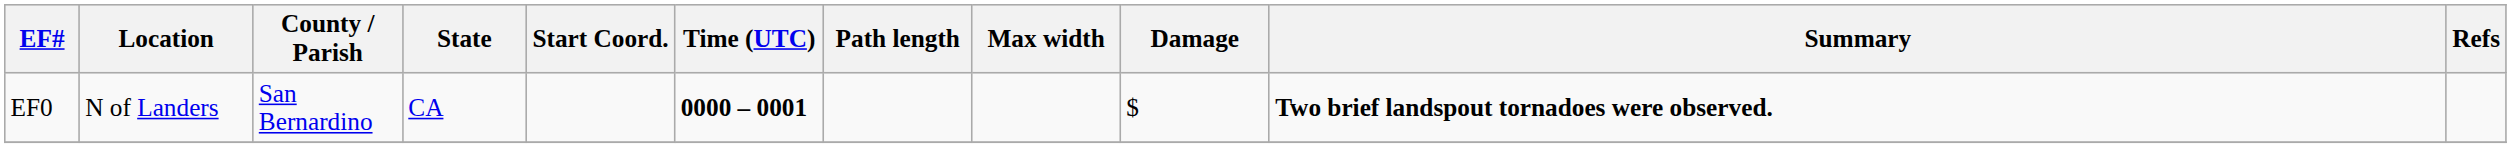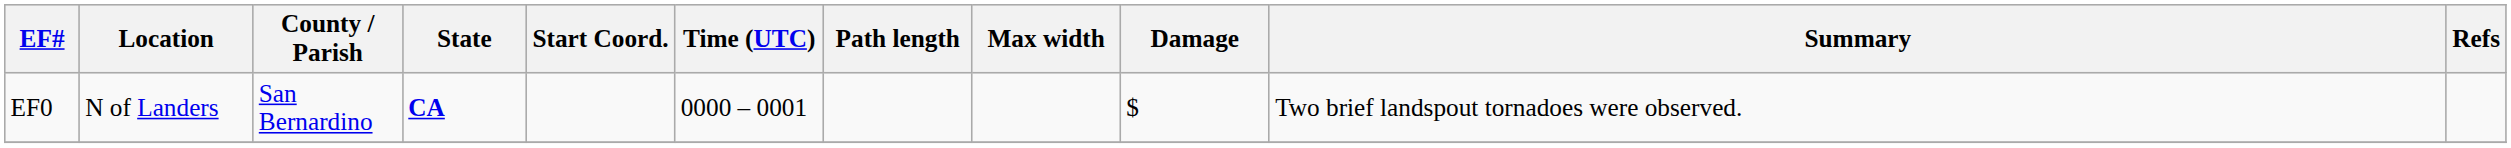(426, 107) normal -> (427, 107) bold
(744, 107) bold -> (744, 107) normal
(1524, 107) bold -> (1509, 107) normal
